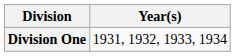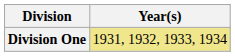(160, 39) no background -> (160, 39) khaki background
